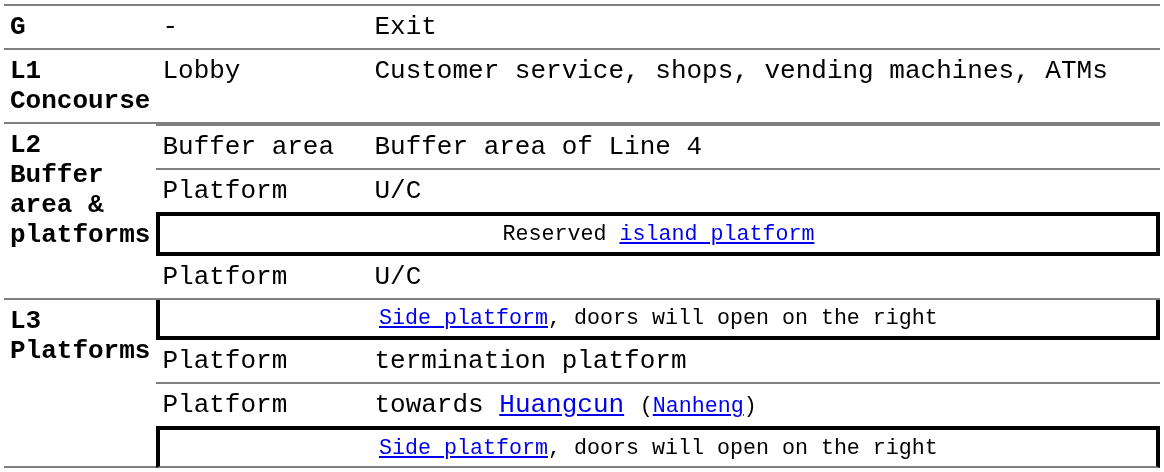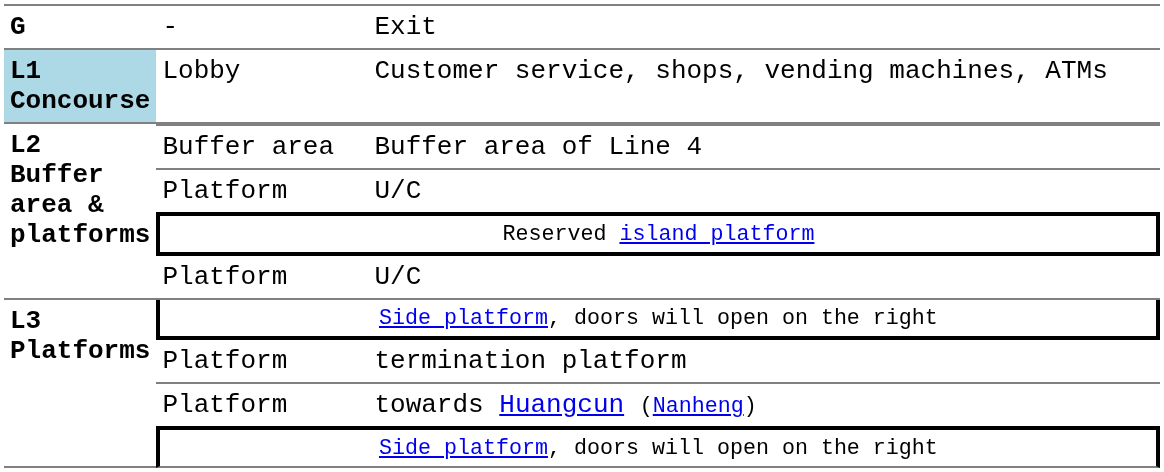(80, 86) no background -> (80, 86) lightblue background
